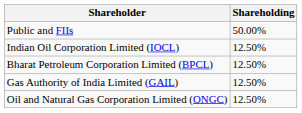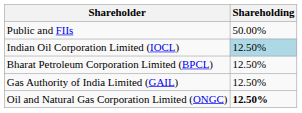(249, 47) no background -> (249, 47) lightblue background
(249, 99) normal -> (250, 99) bold
